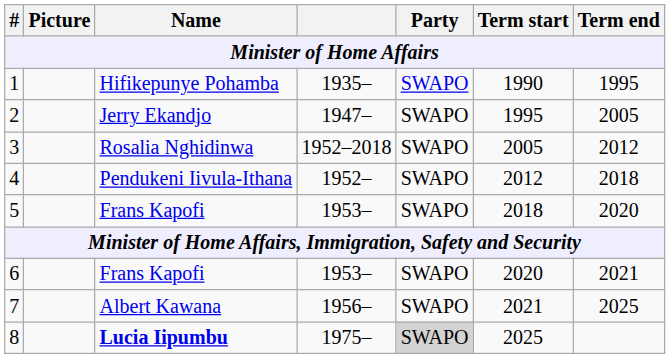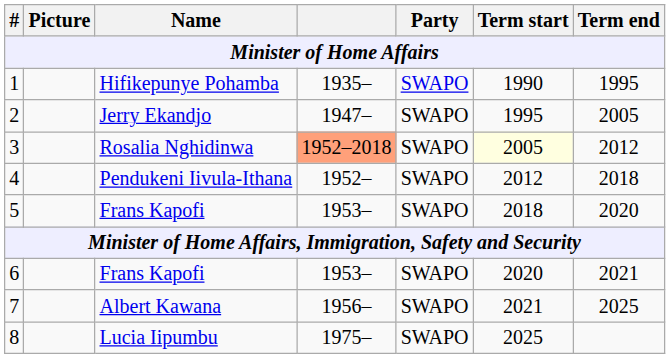(346, 147) no background -> (346, 147) lightsalmon background
(523, 147) no background -> (523, 147) lightyellow background
(164, 337) bold -> (159, 337) normal
(435, 337) lightgrey background -> (435, 337) no background
